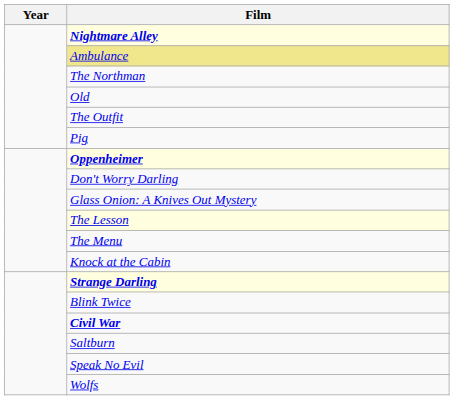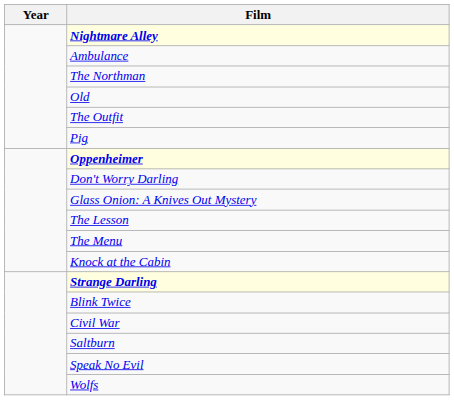(99, 55) khaki background -> (99, 55) no background
(99, 220) lightyellow background -> (99, 220) no background
(95, 323) bold -> (95, 323) normal
